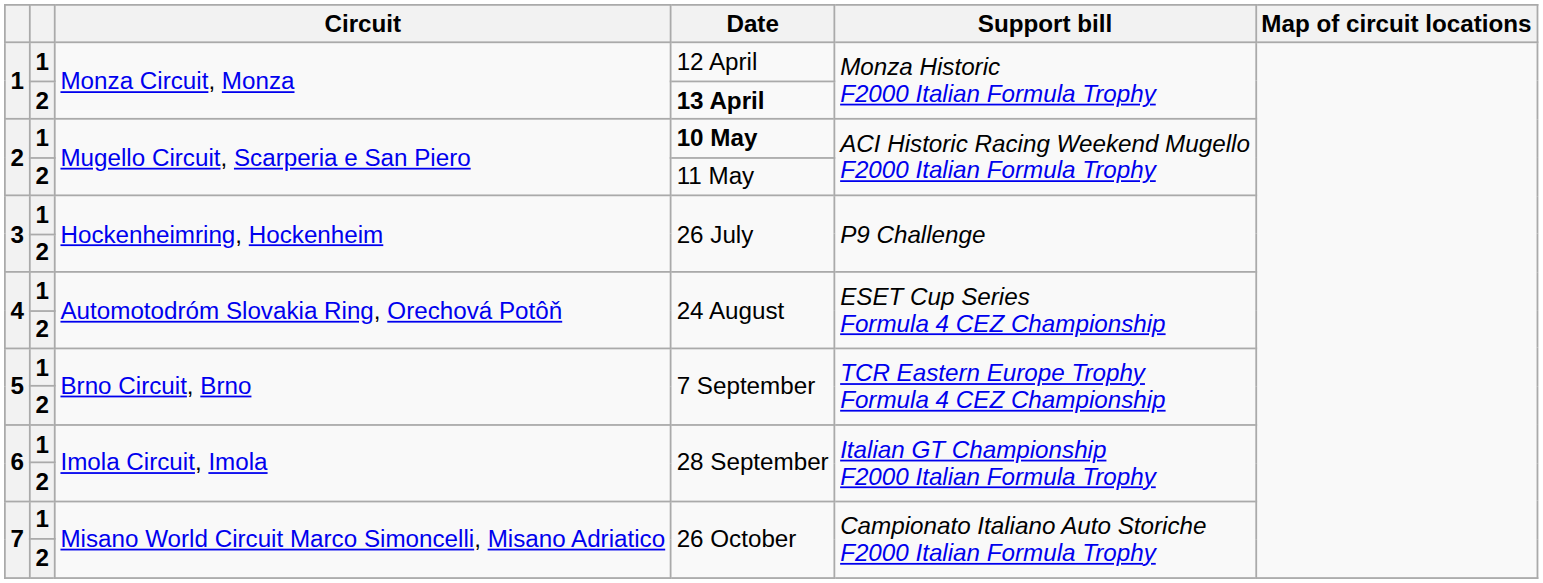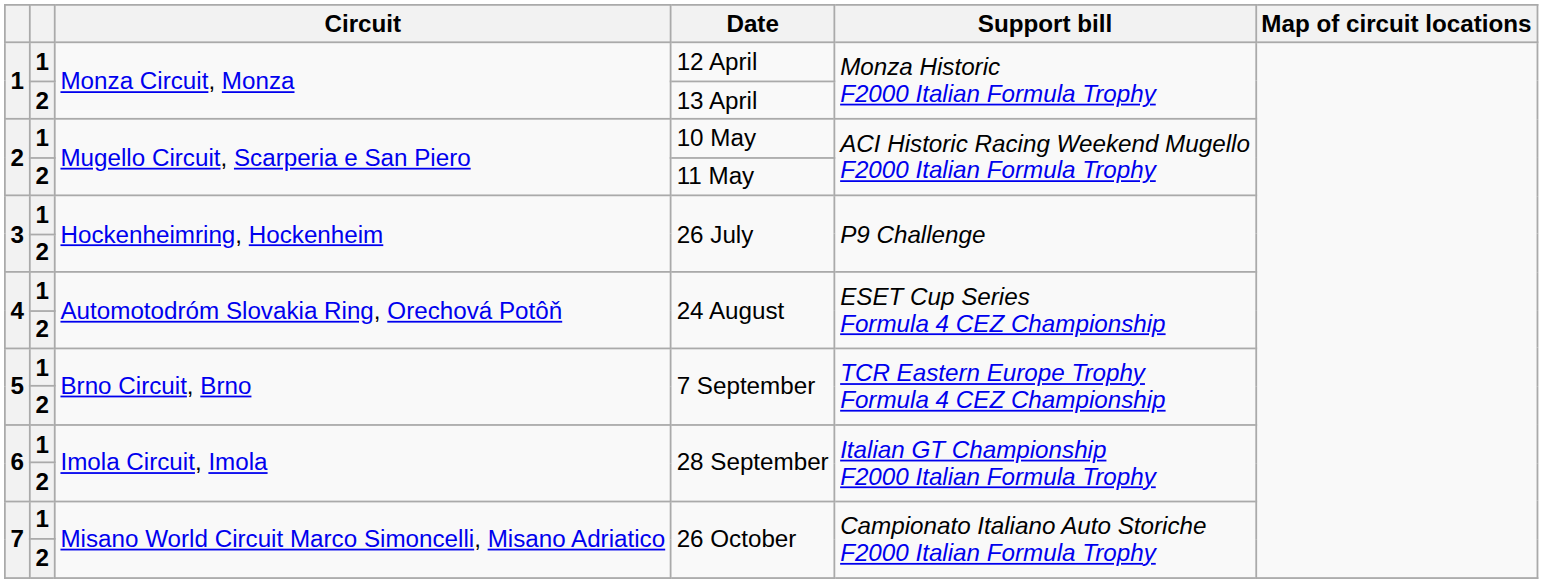(721, 100) bold -> (717, 100) normal
(717, 138) bold -> (716, 138) normal
